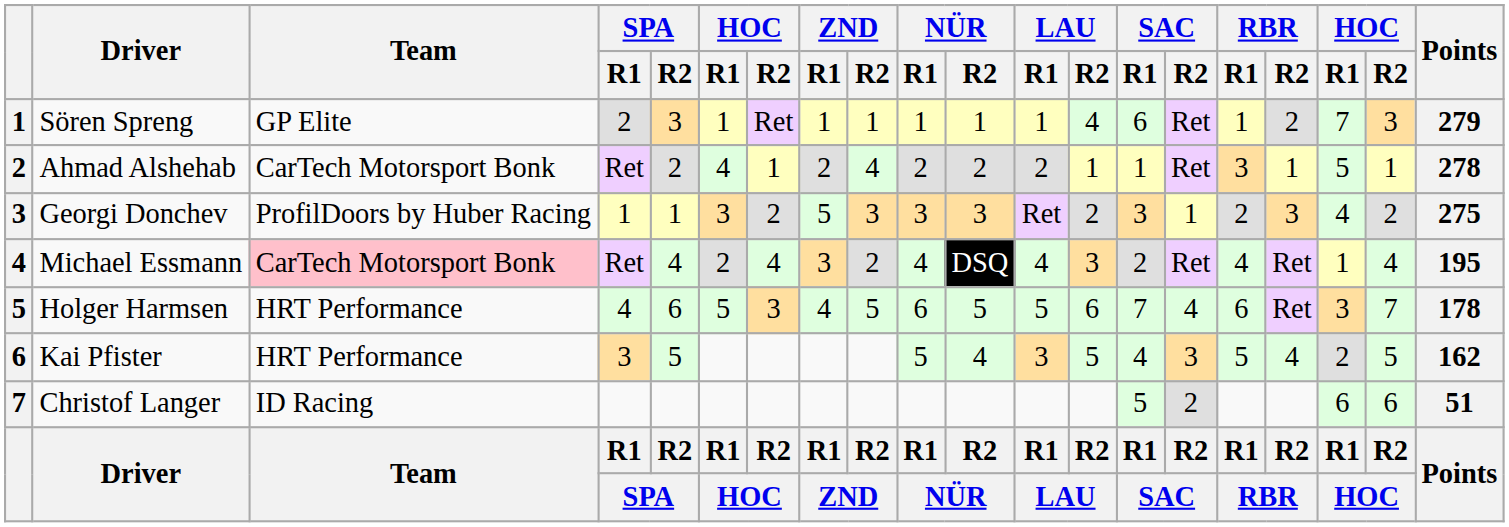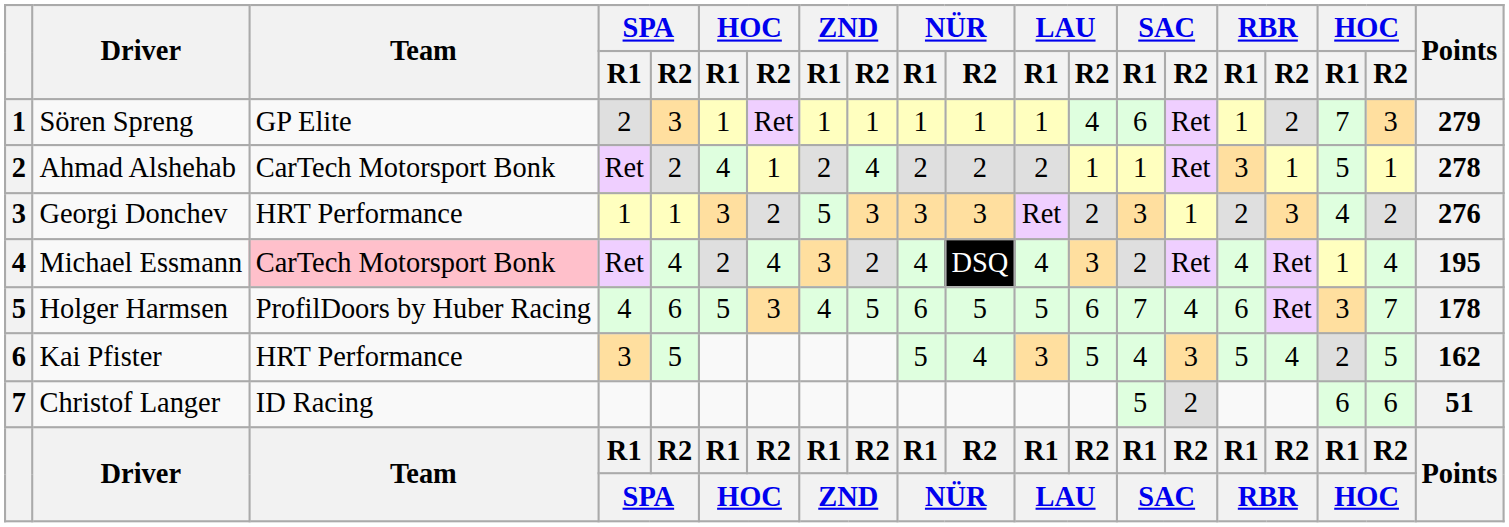(423, 215) ProfilDoors by Huber Racing -> (359, 215) HRT Performance
(1459, 215) 275 -> (1459, 215) 276
(359, 308) HRT Performance -> (423, 308) ProfilDoors by Huber Racing
